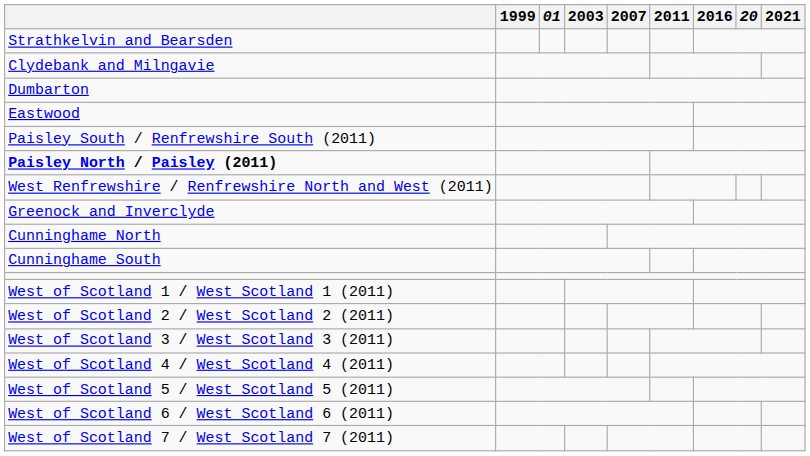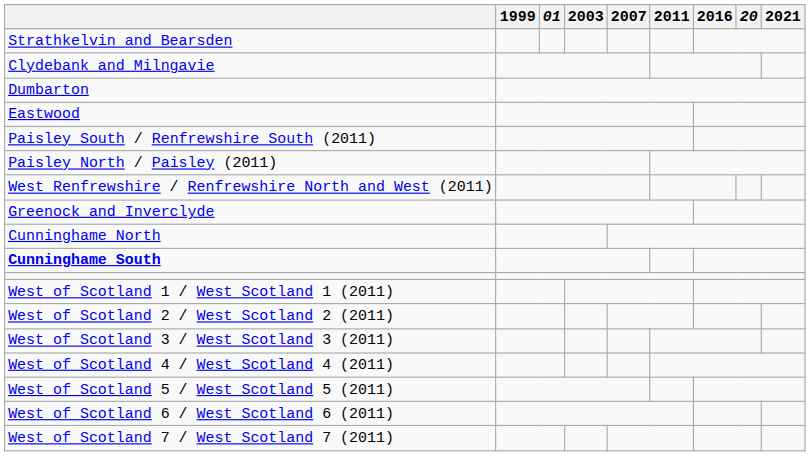(143, 163) bold -> (143, 163) normal
(84, 260) normal -> (84, 260) bold
